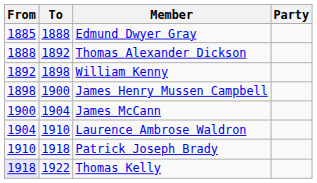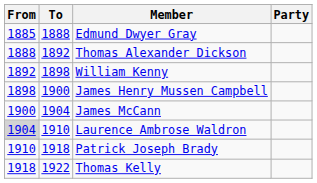(22, 130) no background -> (22, 130) lightgrey background
(22, 168) lavender background -> (22, 168) no background
